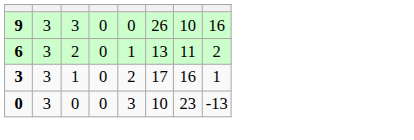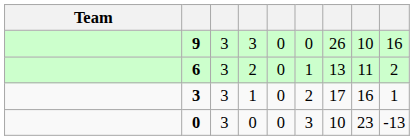+ column: (93, 17)
